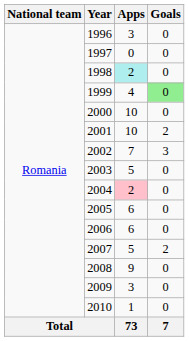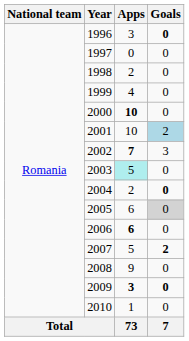(166, 33) normal -> (166, 33) bold
(131, 72) paleturquoise background -> (131, 72) no background
(166, 92) lightgreen background -> (166, 92) no background
(131, 111) normal -> (131, 111) bold
(166, 131) no background -> (166, 131) lightblue background
(131, 151) normal -> (131, 151) bold
(131, 170) no background -> (131, 170) paleturquoise background
(131, 190) pink background -> (131, 190) no background
(166, 190) normal -> (166, 190) bold
(166, 209) no background -> (166, 209) lightgrey background
(131, 229) normal -> (131, 229) bold
(166, 248) normal -> (166, 248) bold
(131, 287) normal -> (131, 287) bold
(166, 287) normal -> (166, 287) bold
